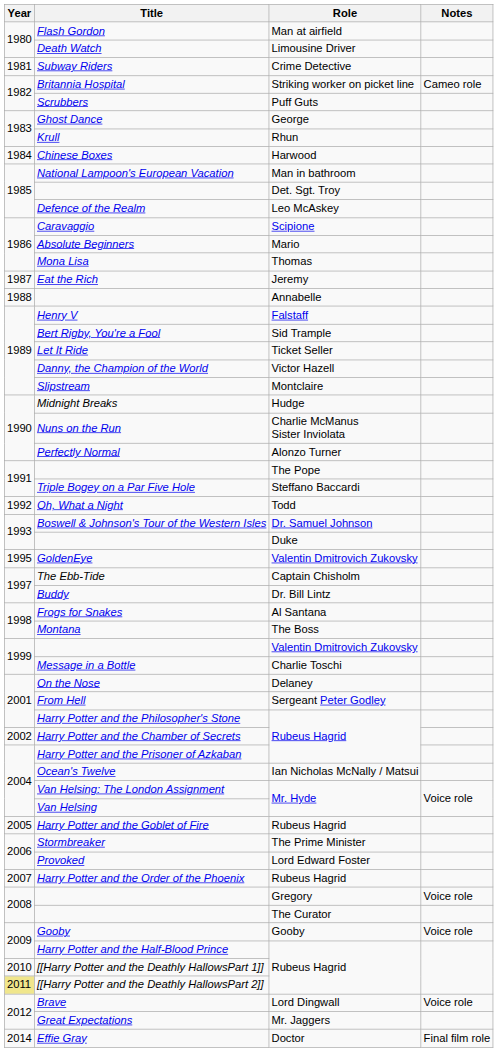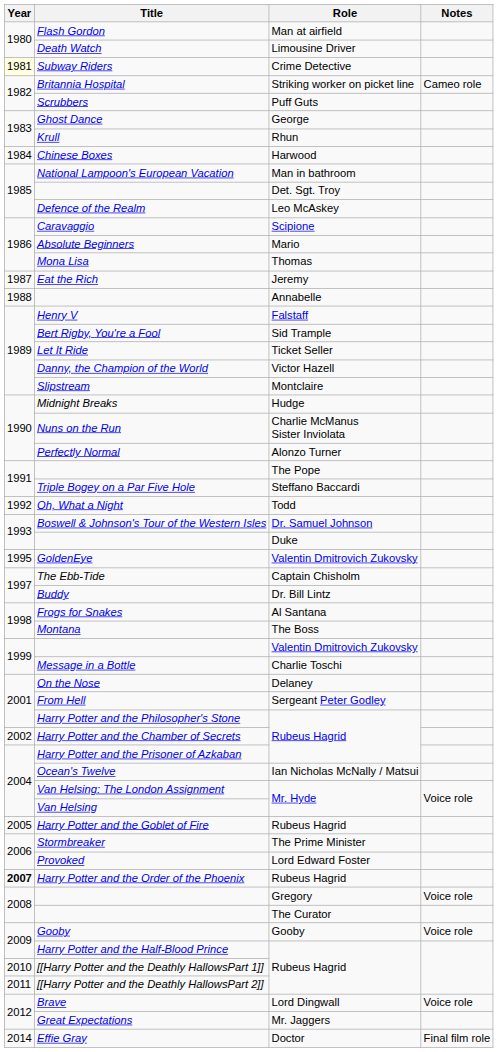(19, 66) no background -> (19, 66) lightyellow background
(19, 878) normal -> (19, 878) bold
(19, 985) khaki background -> (19, 985) no background
